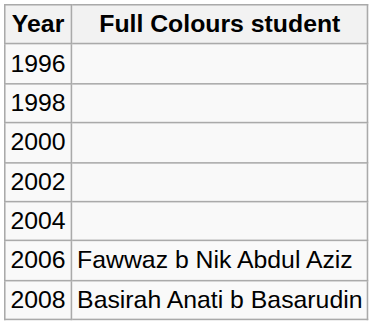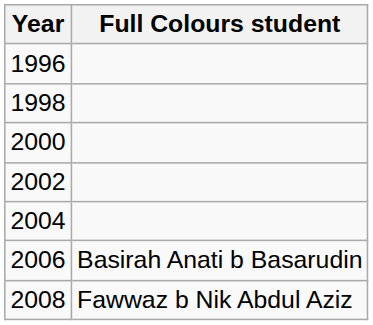(215, 260) Fawwaz b Nik Abdul Aziz -> (220, 260) Basirah Anati b Basarudin
(220, 299) Basirah Anati b Basarudin -> (215, 299) Fawwaz b Nik Abdul Aziz
